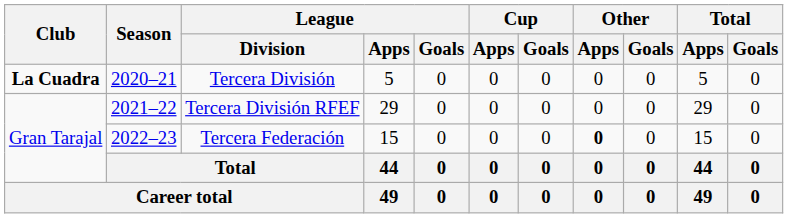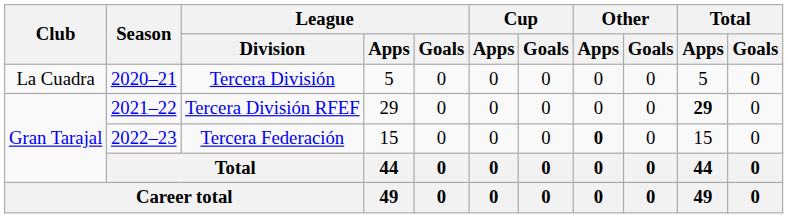(56, 78) bold -> (56, 78) normal
(703, 108) normal -> (703, 108) bold
